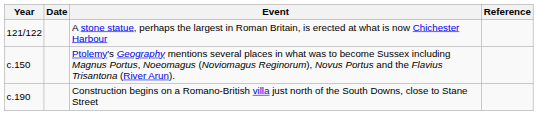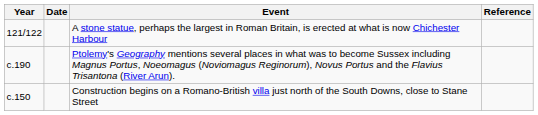(18, 65) c.150 -> (18, 65) c.190
(18, 97) c.190 -> (18, 97) c.150
